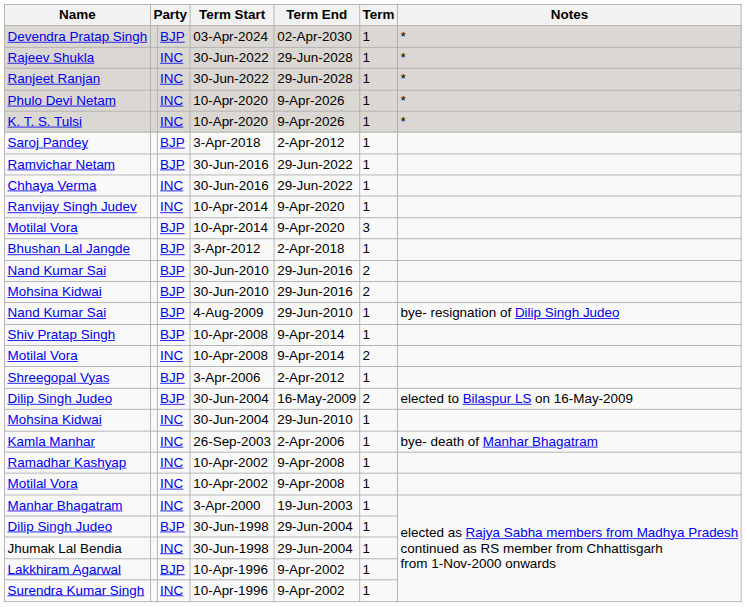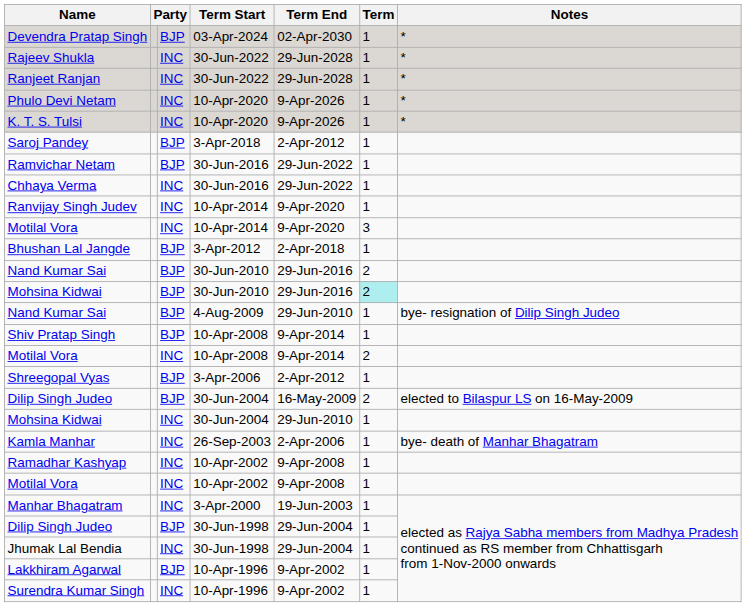(172, 228) BJP -> (172, 228) INC
(366, 292) no background -> (366, 292) paleturquoise background
